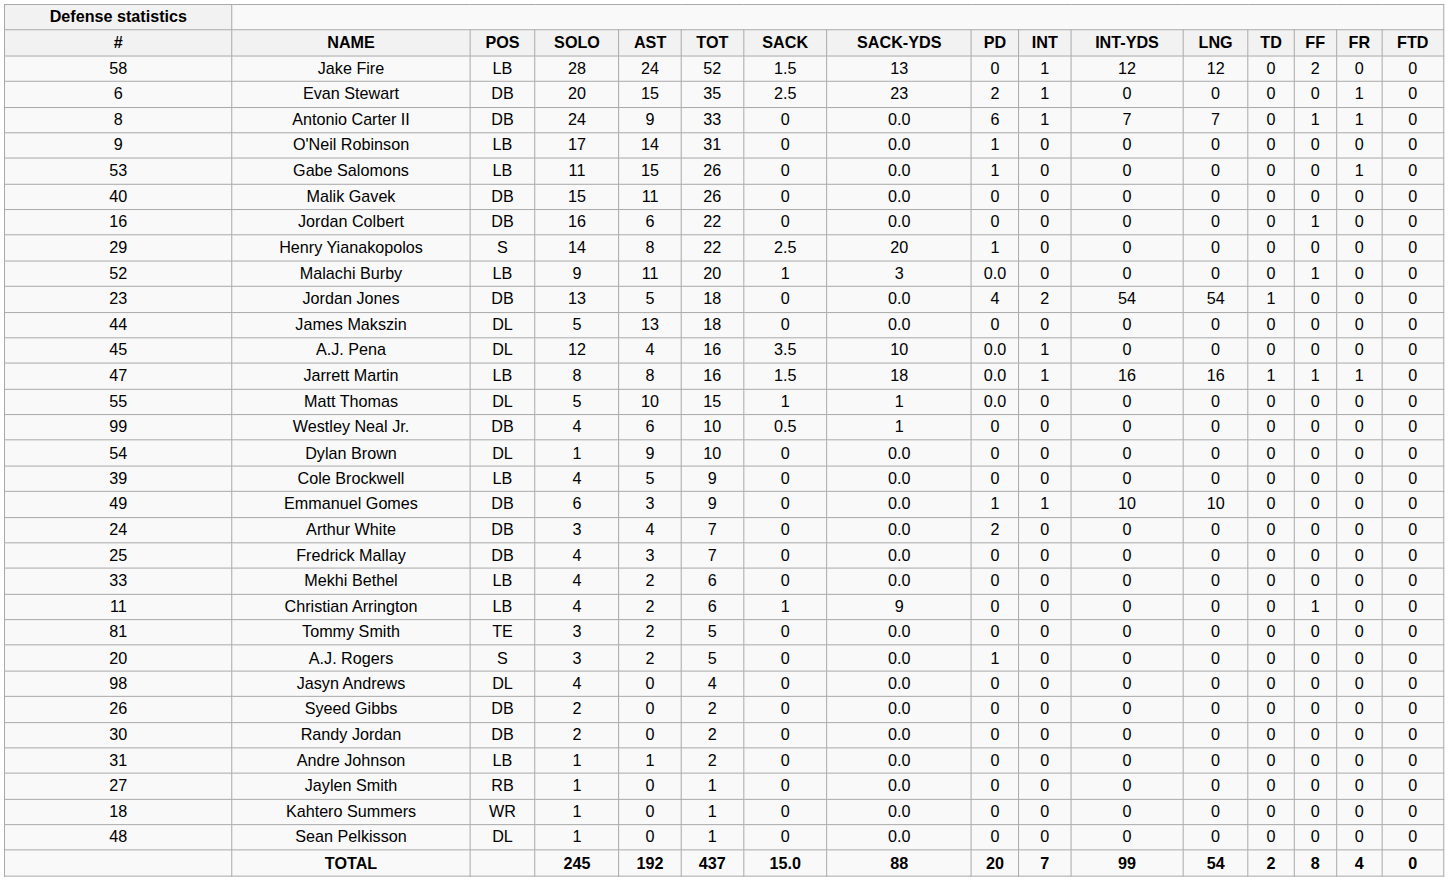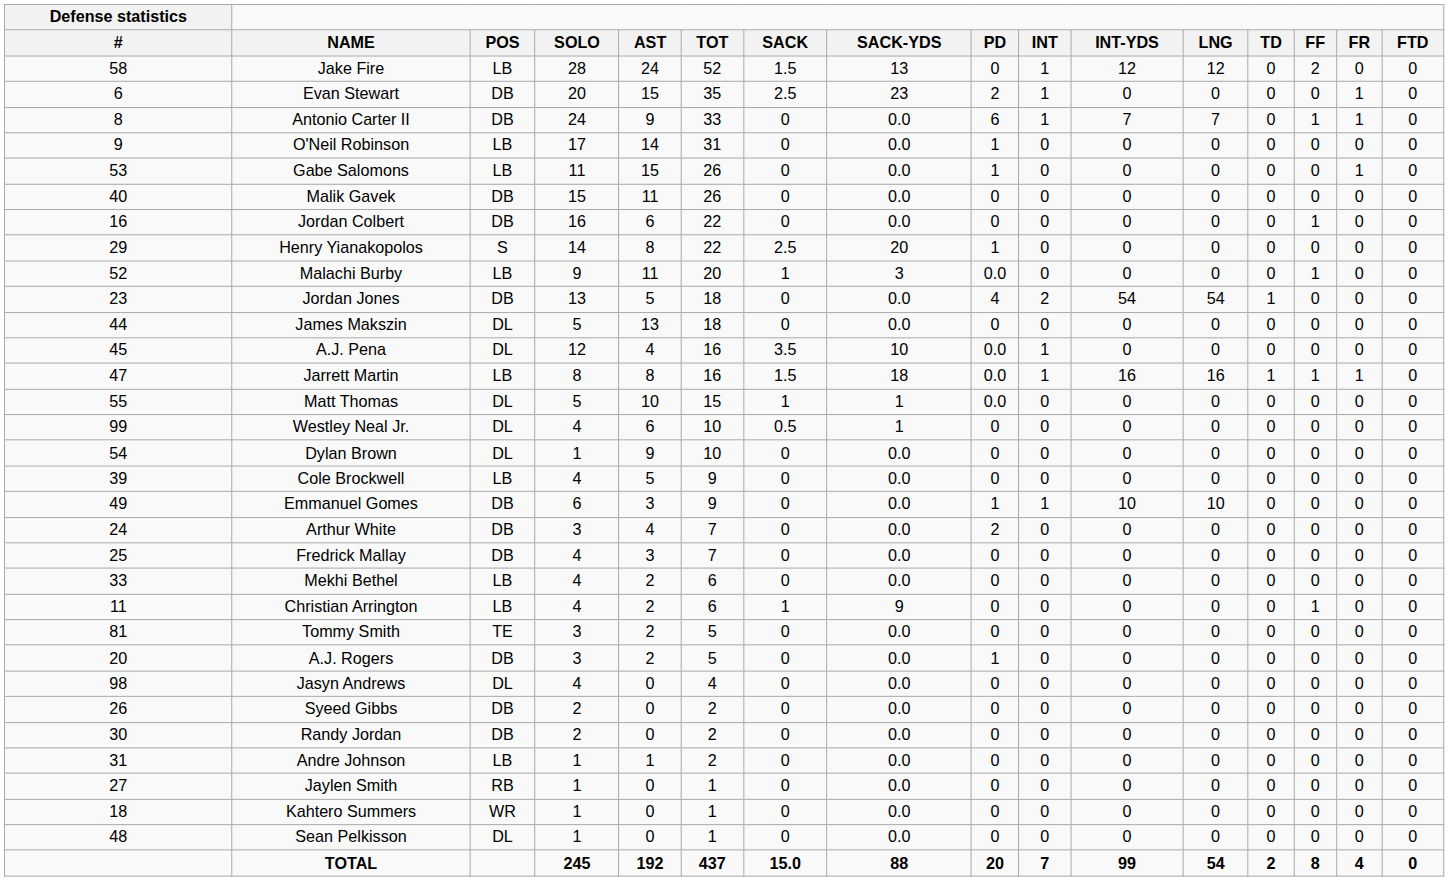(502, 427) DB -> (502, 427) DL
(502, 658) S -> (502, 658) DB
